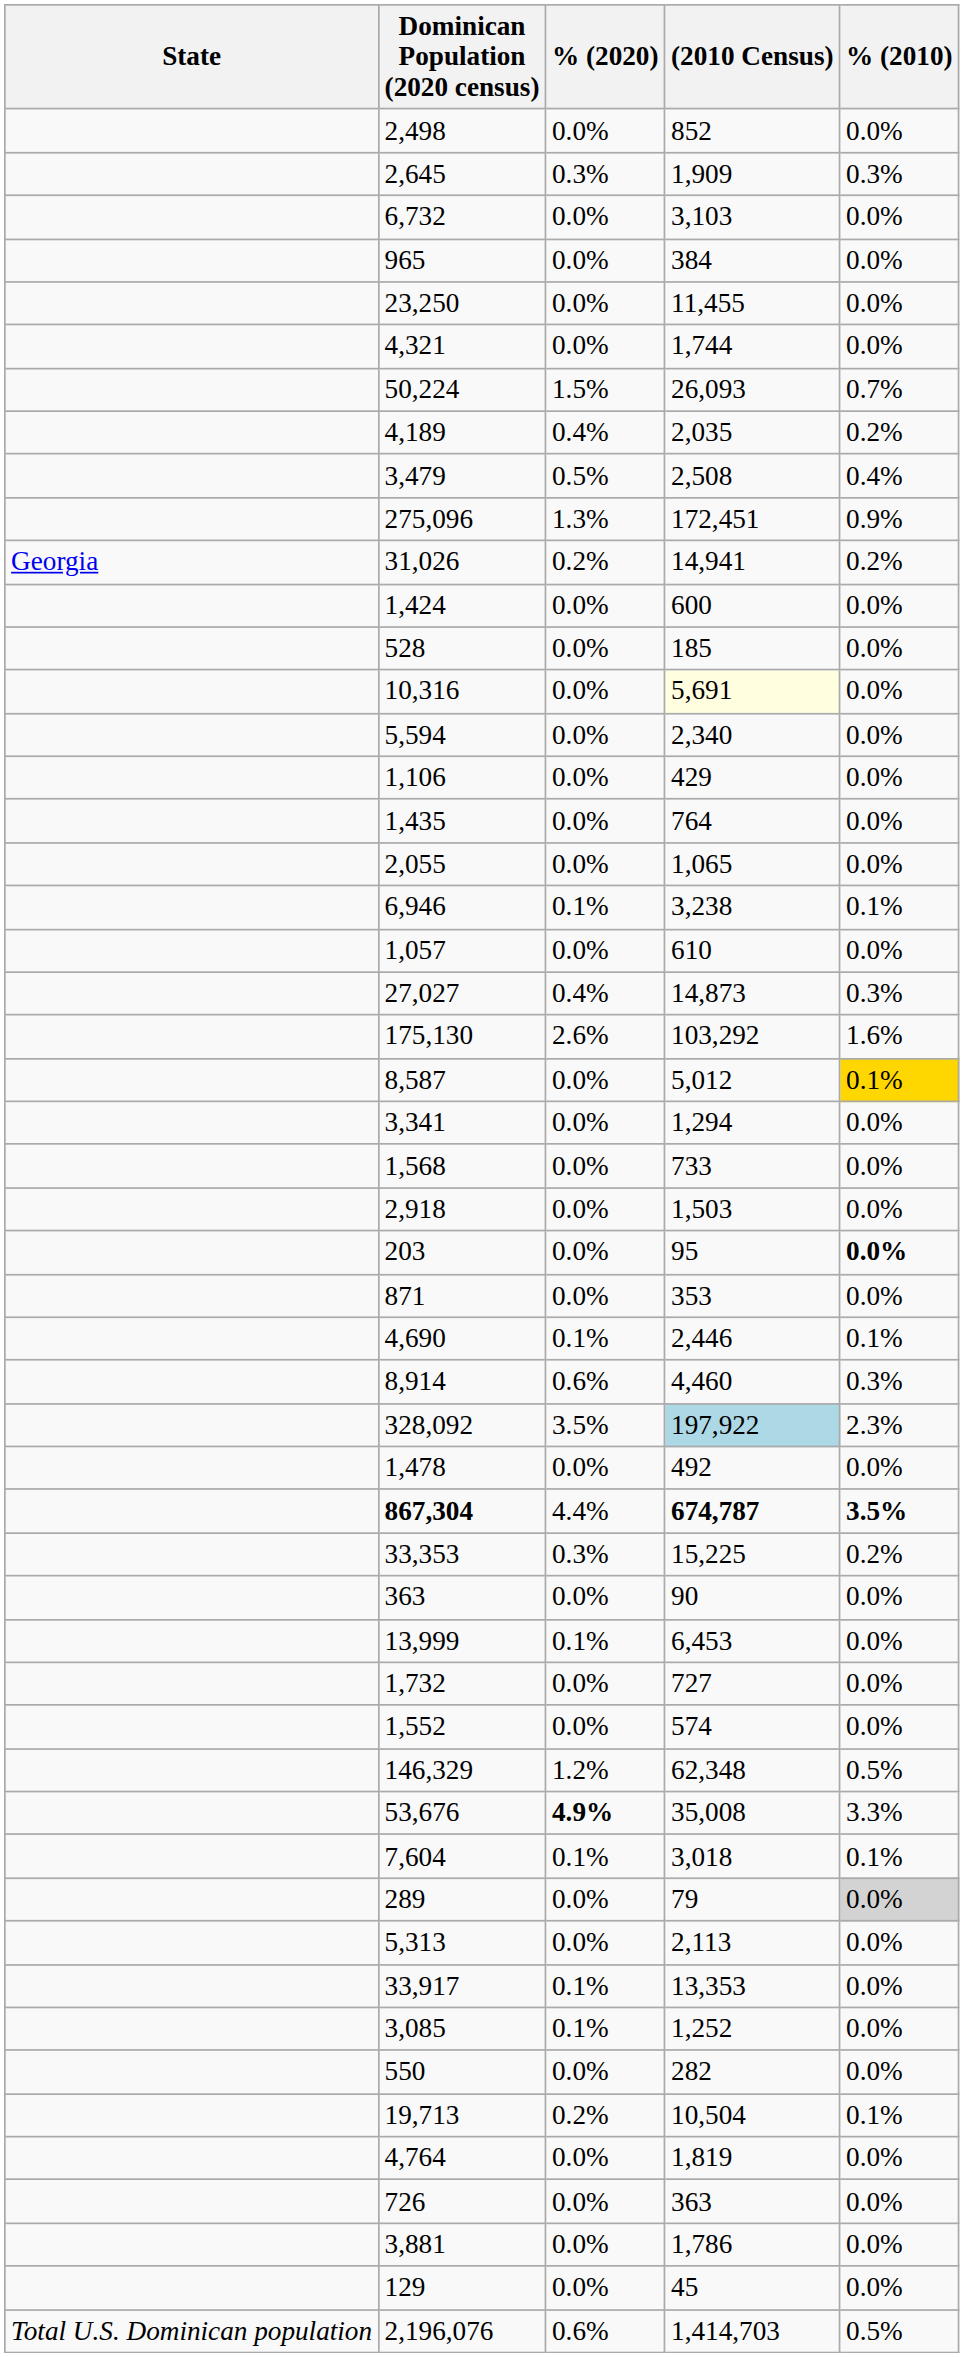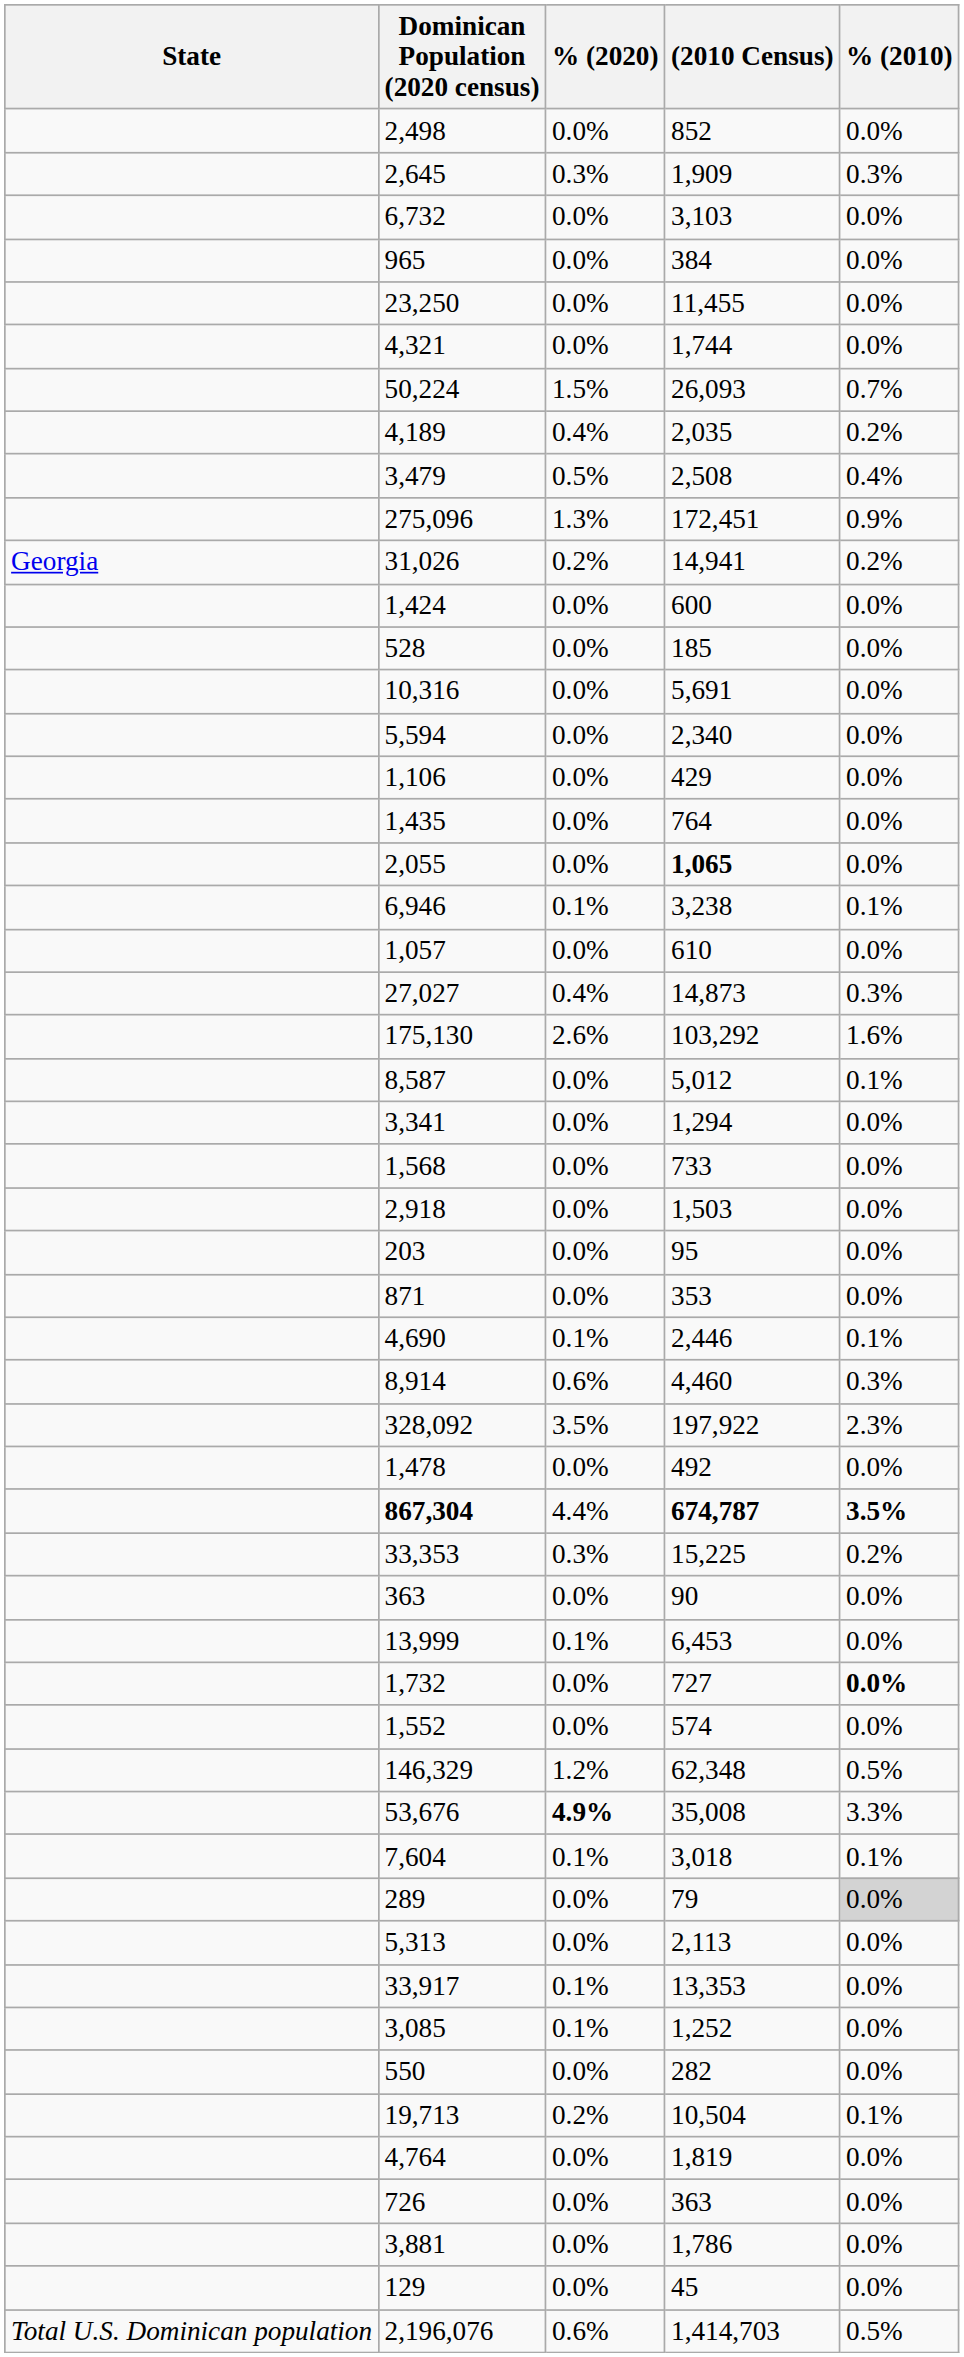(702, 691) lightyellow background -> (702, 691) no background
(702, 863) normal -> (702, 863) bold
(874, 1079) gold background -> (874, 1079) no background
(877, 1251) bold -> (874, 1251) normal
(715, 1424) lightblue background -> (715, 1424) no background
(874, 1683) normal -> (877, 1683) bold
